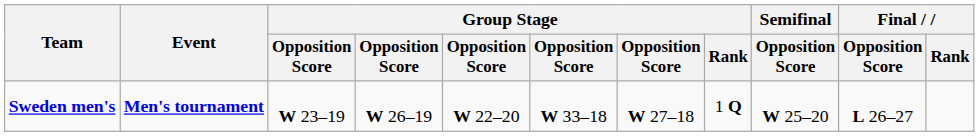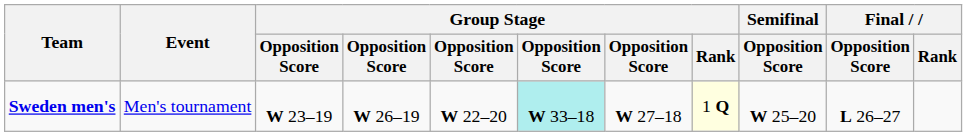(194, 106) bold -> (188, 106) normal
(574, 116) no background -> (561, 116) paleturquoise background
(728, 106) no background -> (716, 106) lightyellow background
